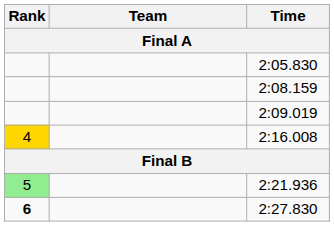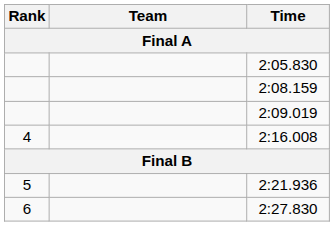(27, 137) gold background -> (27, 137) no background
(27, 185) lightgreen background -> (27, 185) no background
(27, 209) bold -> (27, 209) normal
